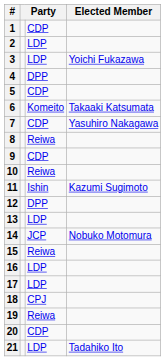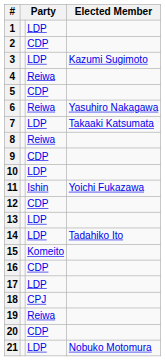(38, 28) CDP -> (37, 28) LDP
(37, 44) LDP -> (38, 44) CDP
(106, 60) Yoichi Fukazawa -> (108, 60) Kazumi Sugimoto
(38, 76) DPP -> (41, 76) Reiwa
(46, 108) Komeito -> (41, 108) Reiwa
(111, 108) Takaaki Katsumata -> (114, 108) Yasuhiro Nakagawa
(38, 124) CDP -> (37, 124) LDP
(114, 124) Yasuhiro Nakagawa -> (111, 124) Takaaki Katsumata
(41, 172) Reiwa -> (37, 172) LDP
(108, 188) Kazumi Sugimoto -> (106, 188) Yoichi Fukazawa
(38, 204) DPP -> (38, 204) CDP
(37, 236) JCP -> (37, 236) LDP
(110, 236) Nobuko Motomura -> (96, 236) Tadahiko Ito
(41, 252) Reiwa -> (46, 252) Komeito
(37, 268) LDP -> (38, 268) CDP
(96, 348) Tadahiko Ito -> (110, 348) Nobuko Motomura
